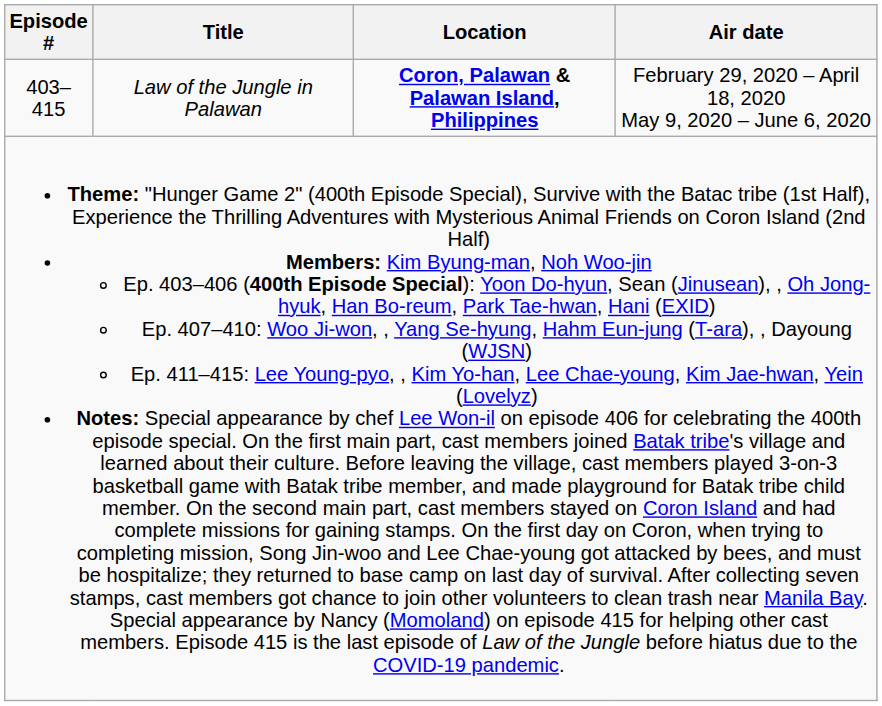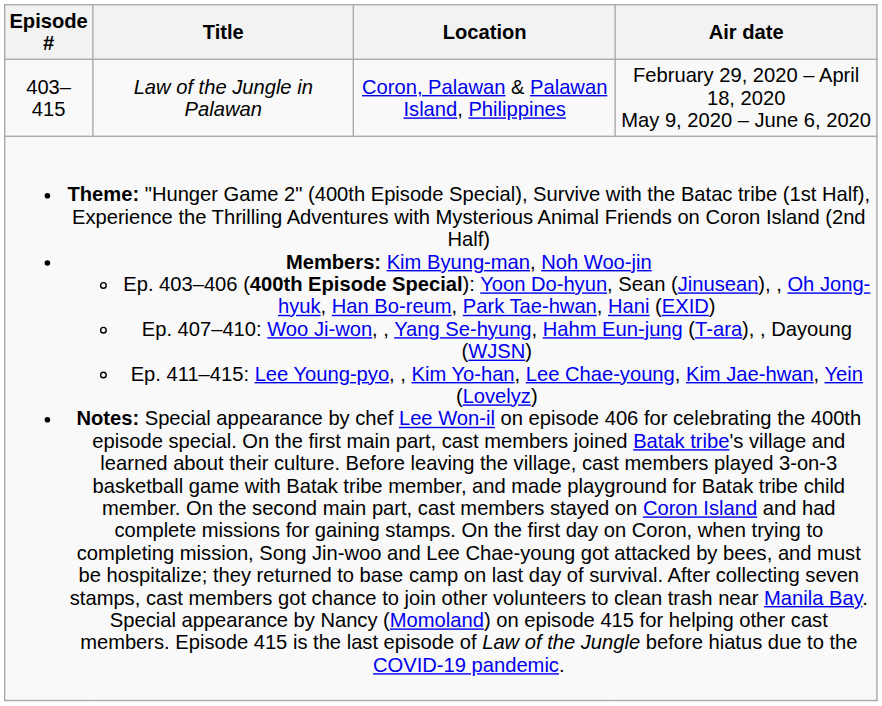(485, 98) bold -> (485, 98) normal
